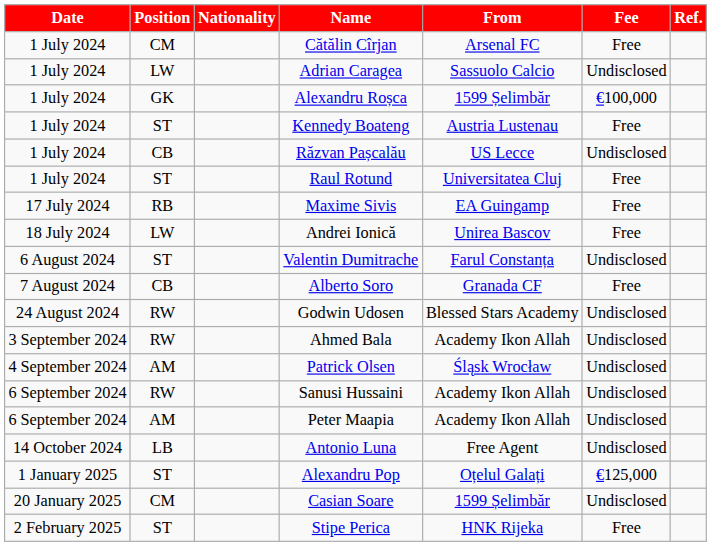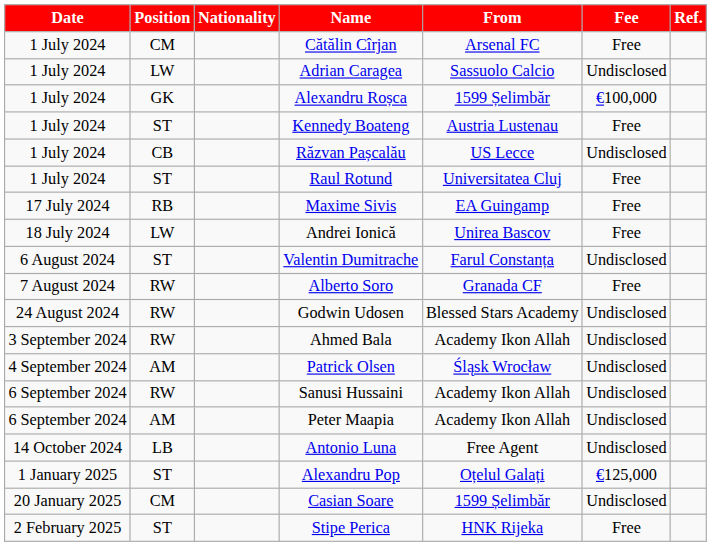(162, 286) CB -> (162, 286) RW
